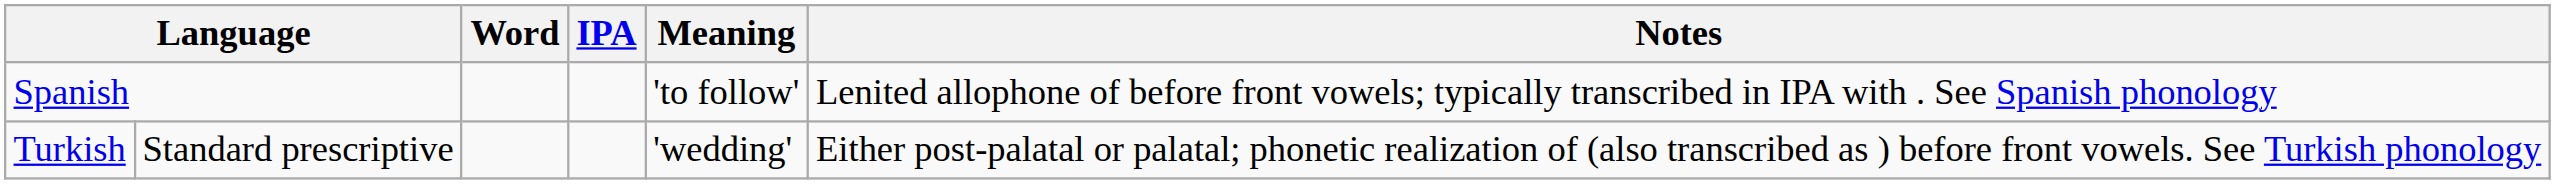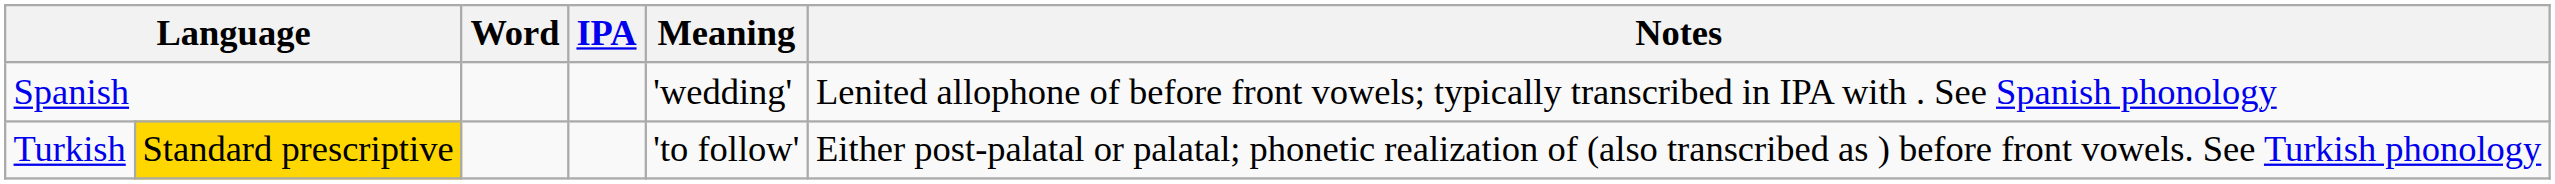(726, 91) 'to follow' -> (723, 91) 'wedding'
(298, 149) no background -> (298, 149) gold background
(723, 149) 'wedding' -> (726, 149) 'to follow'
